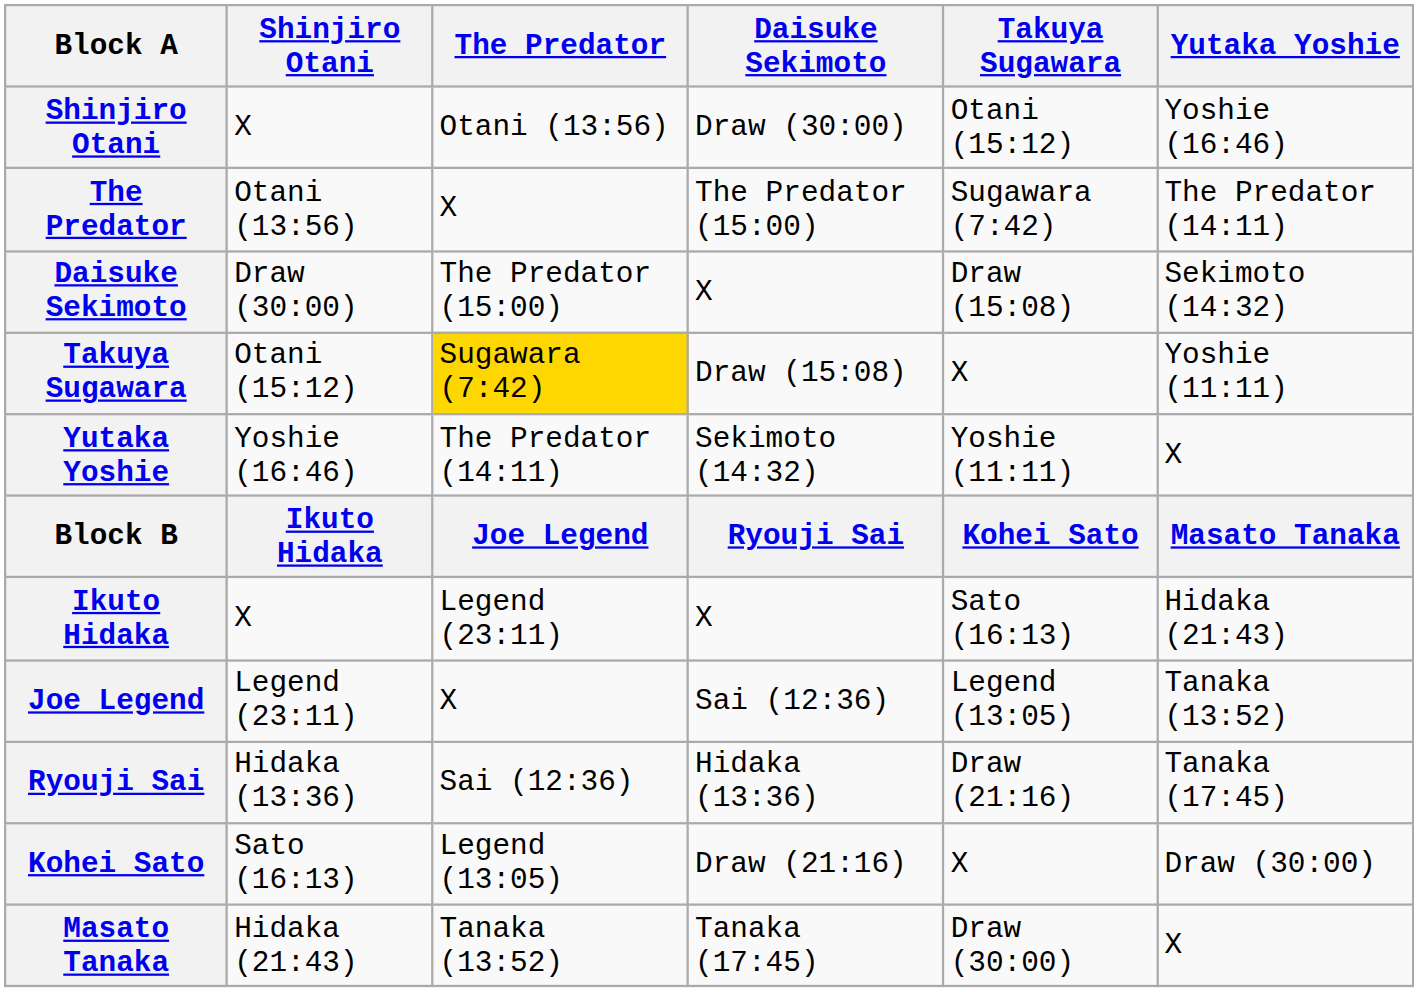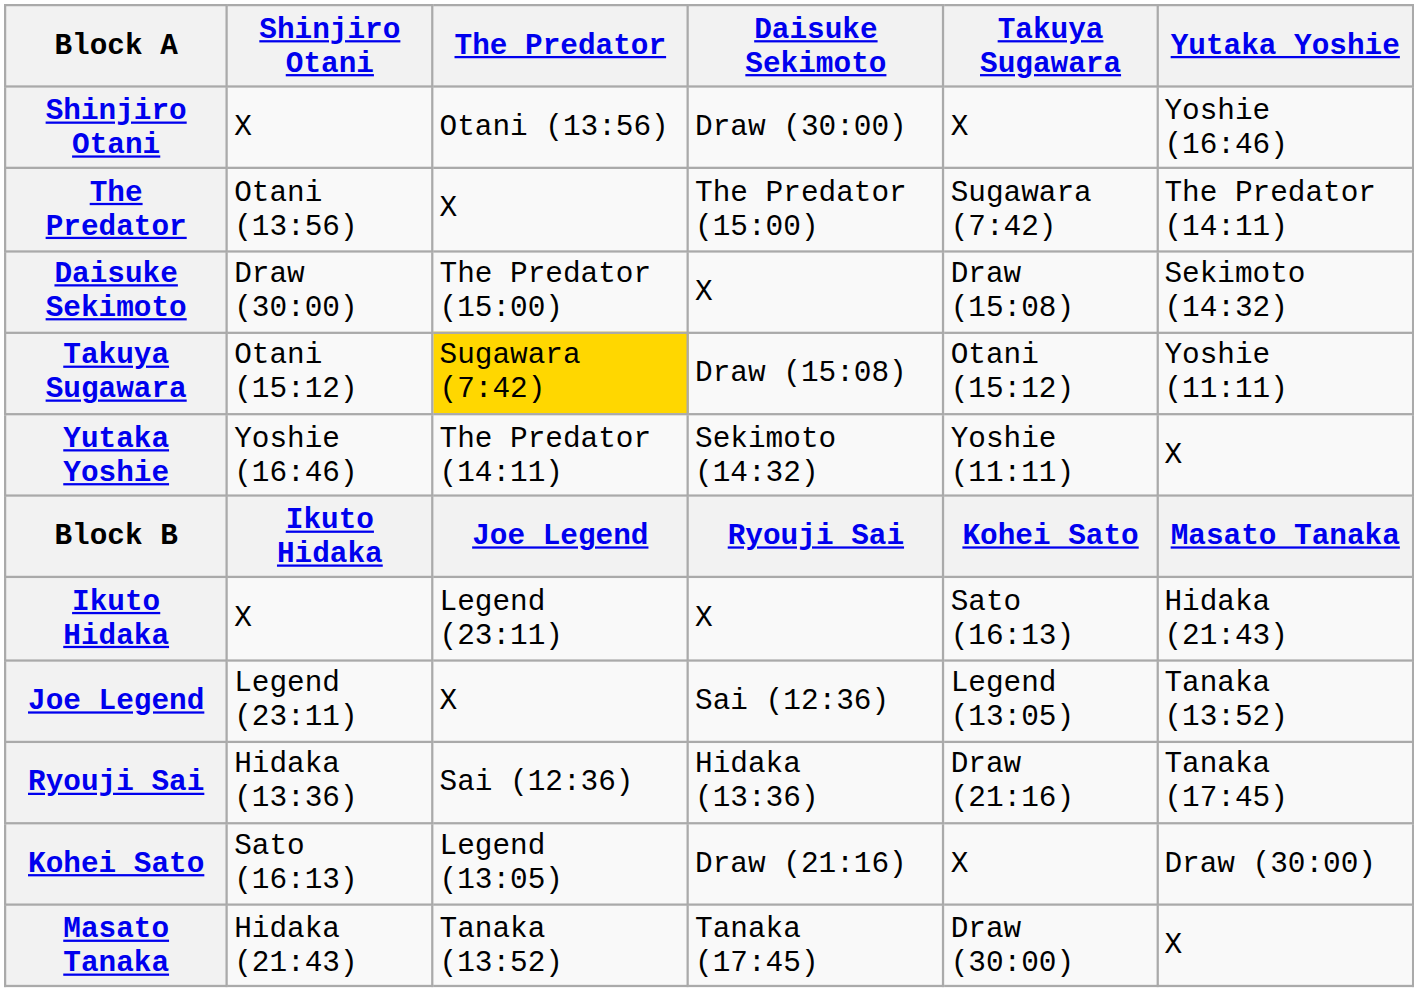(1012, 128) Otani (15:12) -> (960, 128) X
(960, 373) X -> (1012, 373) Otani (15:12)
